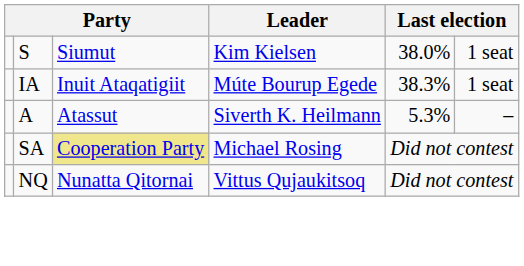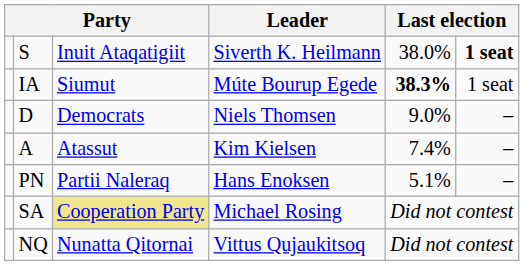(86, 52) Siumut -> (121, 52) Inuit Ataqatigiit
(265, 52) Kim Kielsen -> (297, 52) Siverth K. Heilmann
(490, 52) normal -> (489, 52) bold
(121, 84) Inuit Ataqatigiit -> (86, 84) Siumut
(424, 84) normal -> (423, 84) bold
+ row: (26, 116)
(297, 116) Siverth K. Heilmann -> (265, 148) Kim Kielsen
(429, 116) 5.3% -> (430, 148) 7.4%
+ row: (31, 180)
